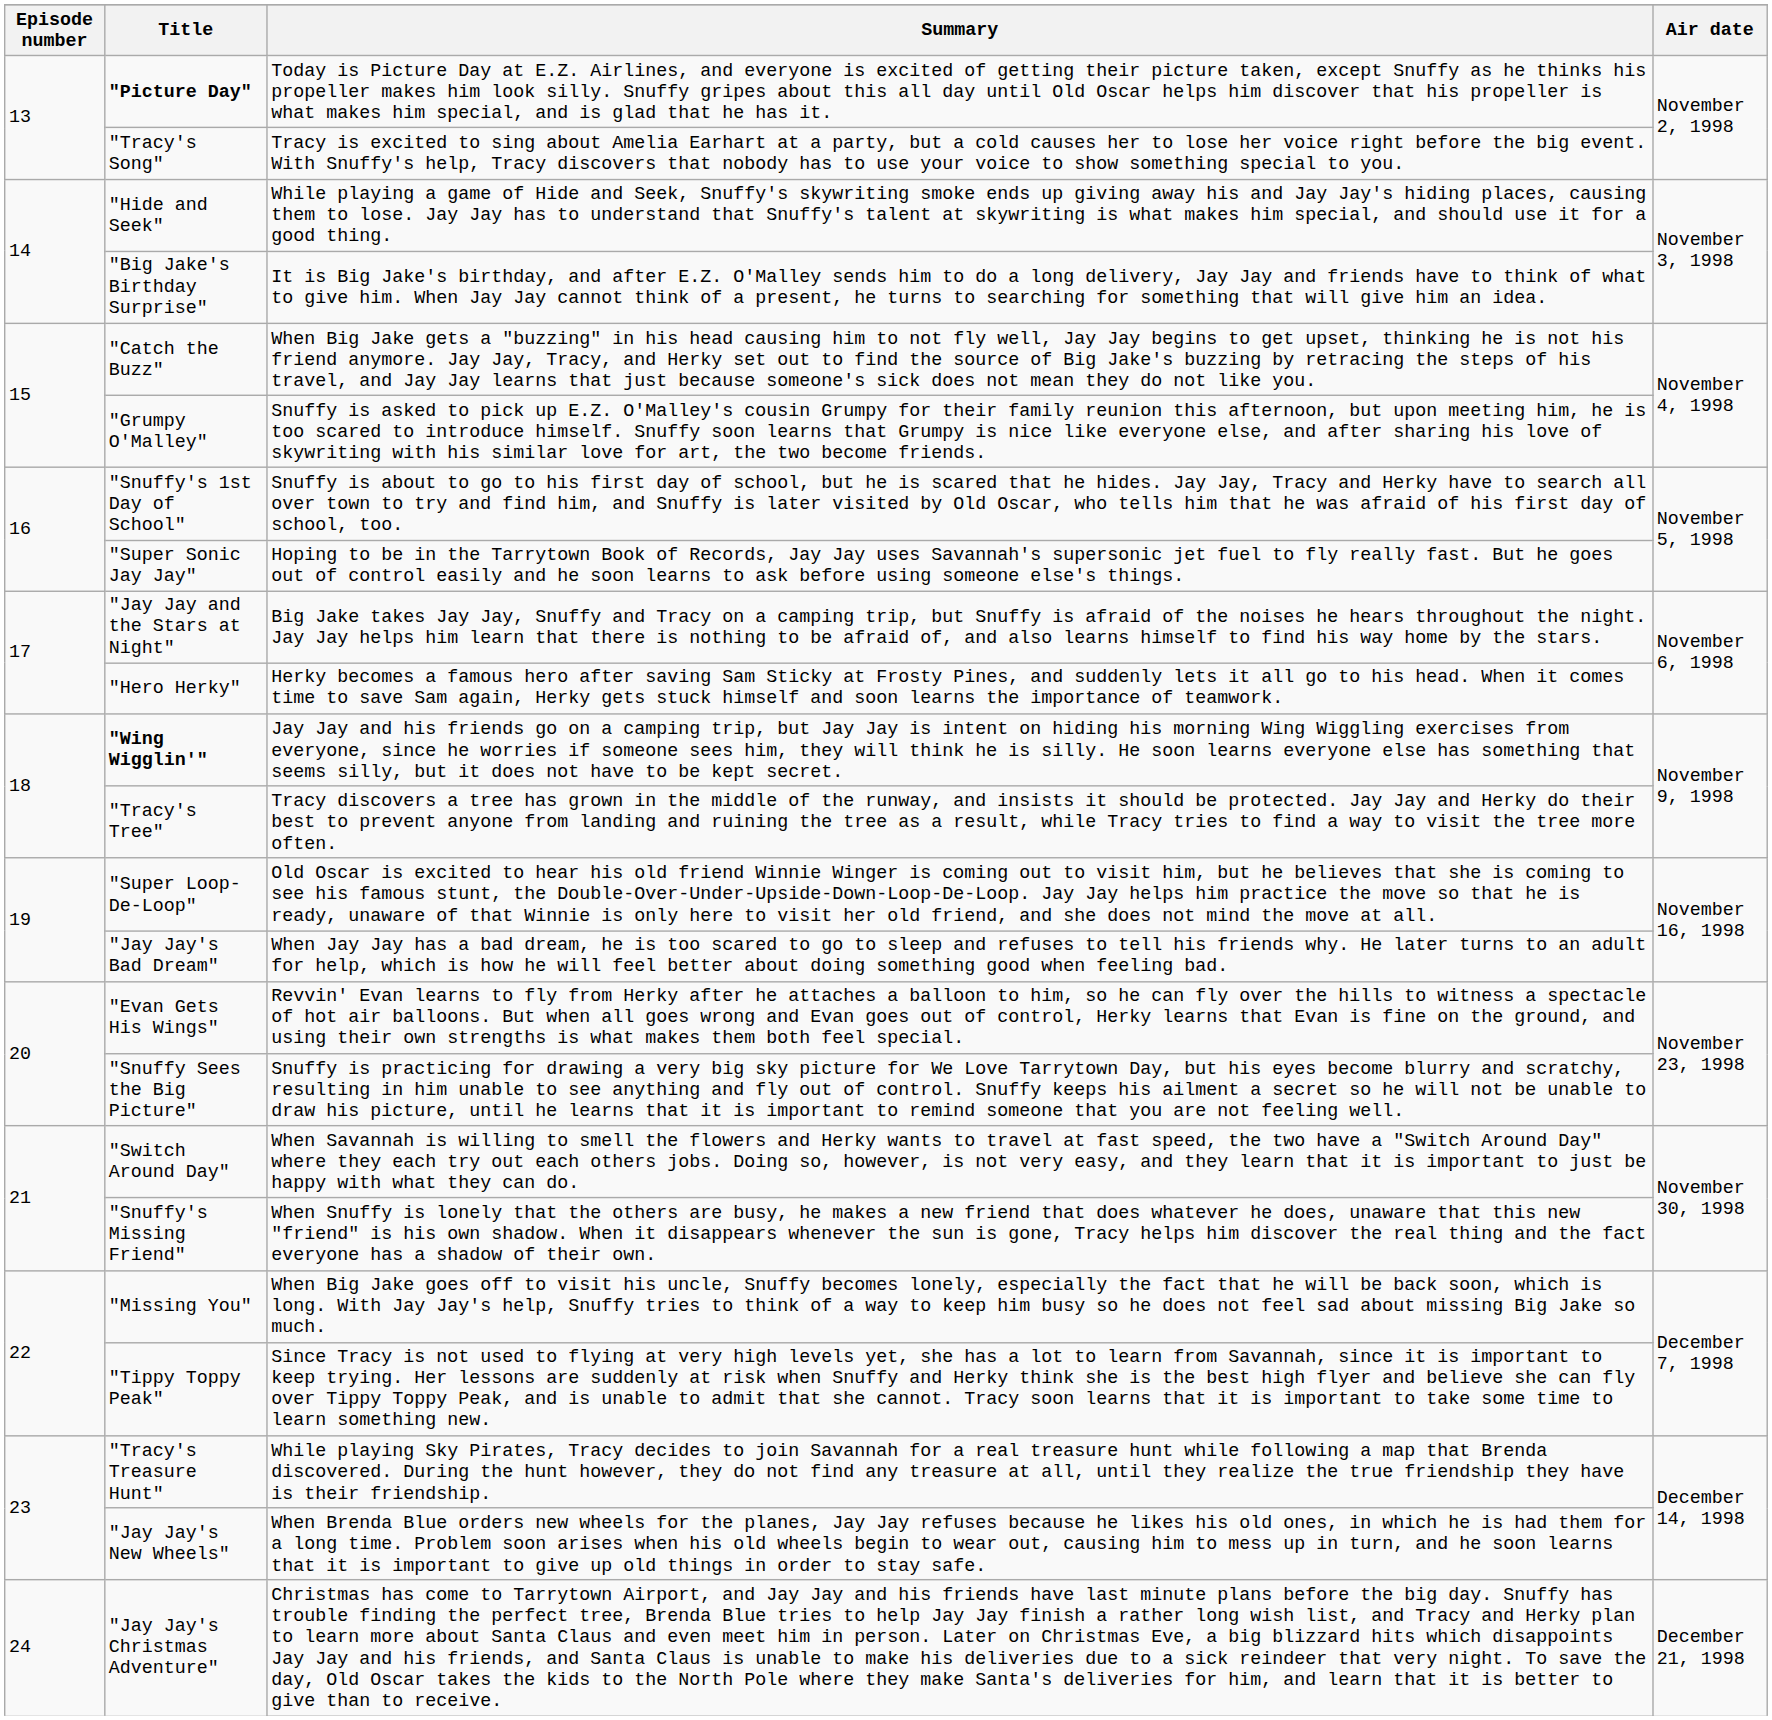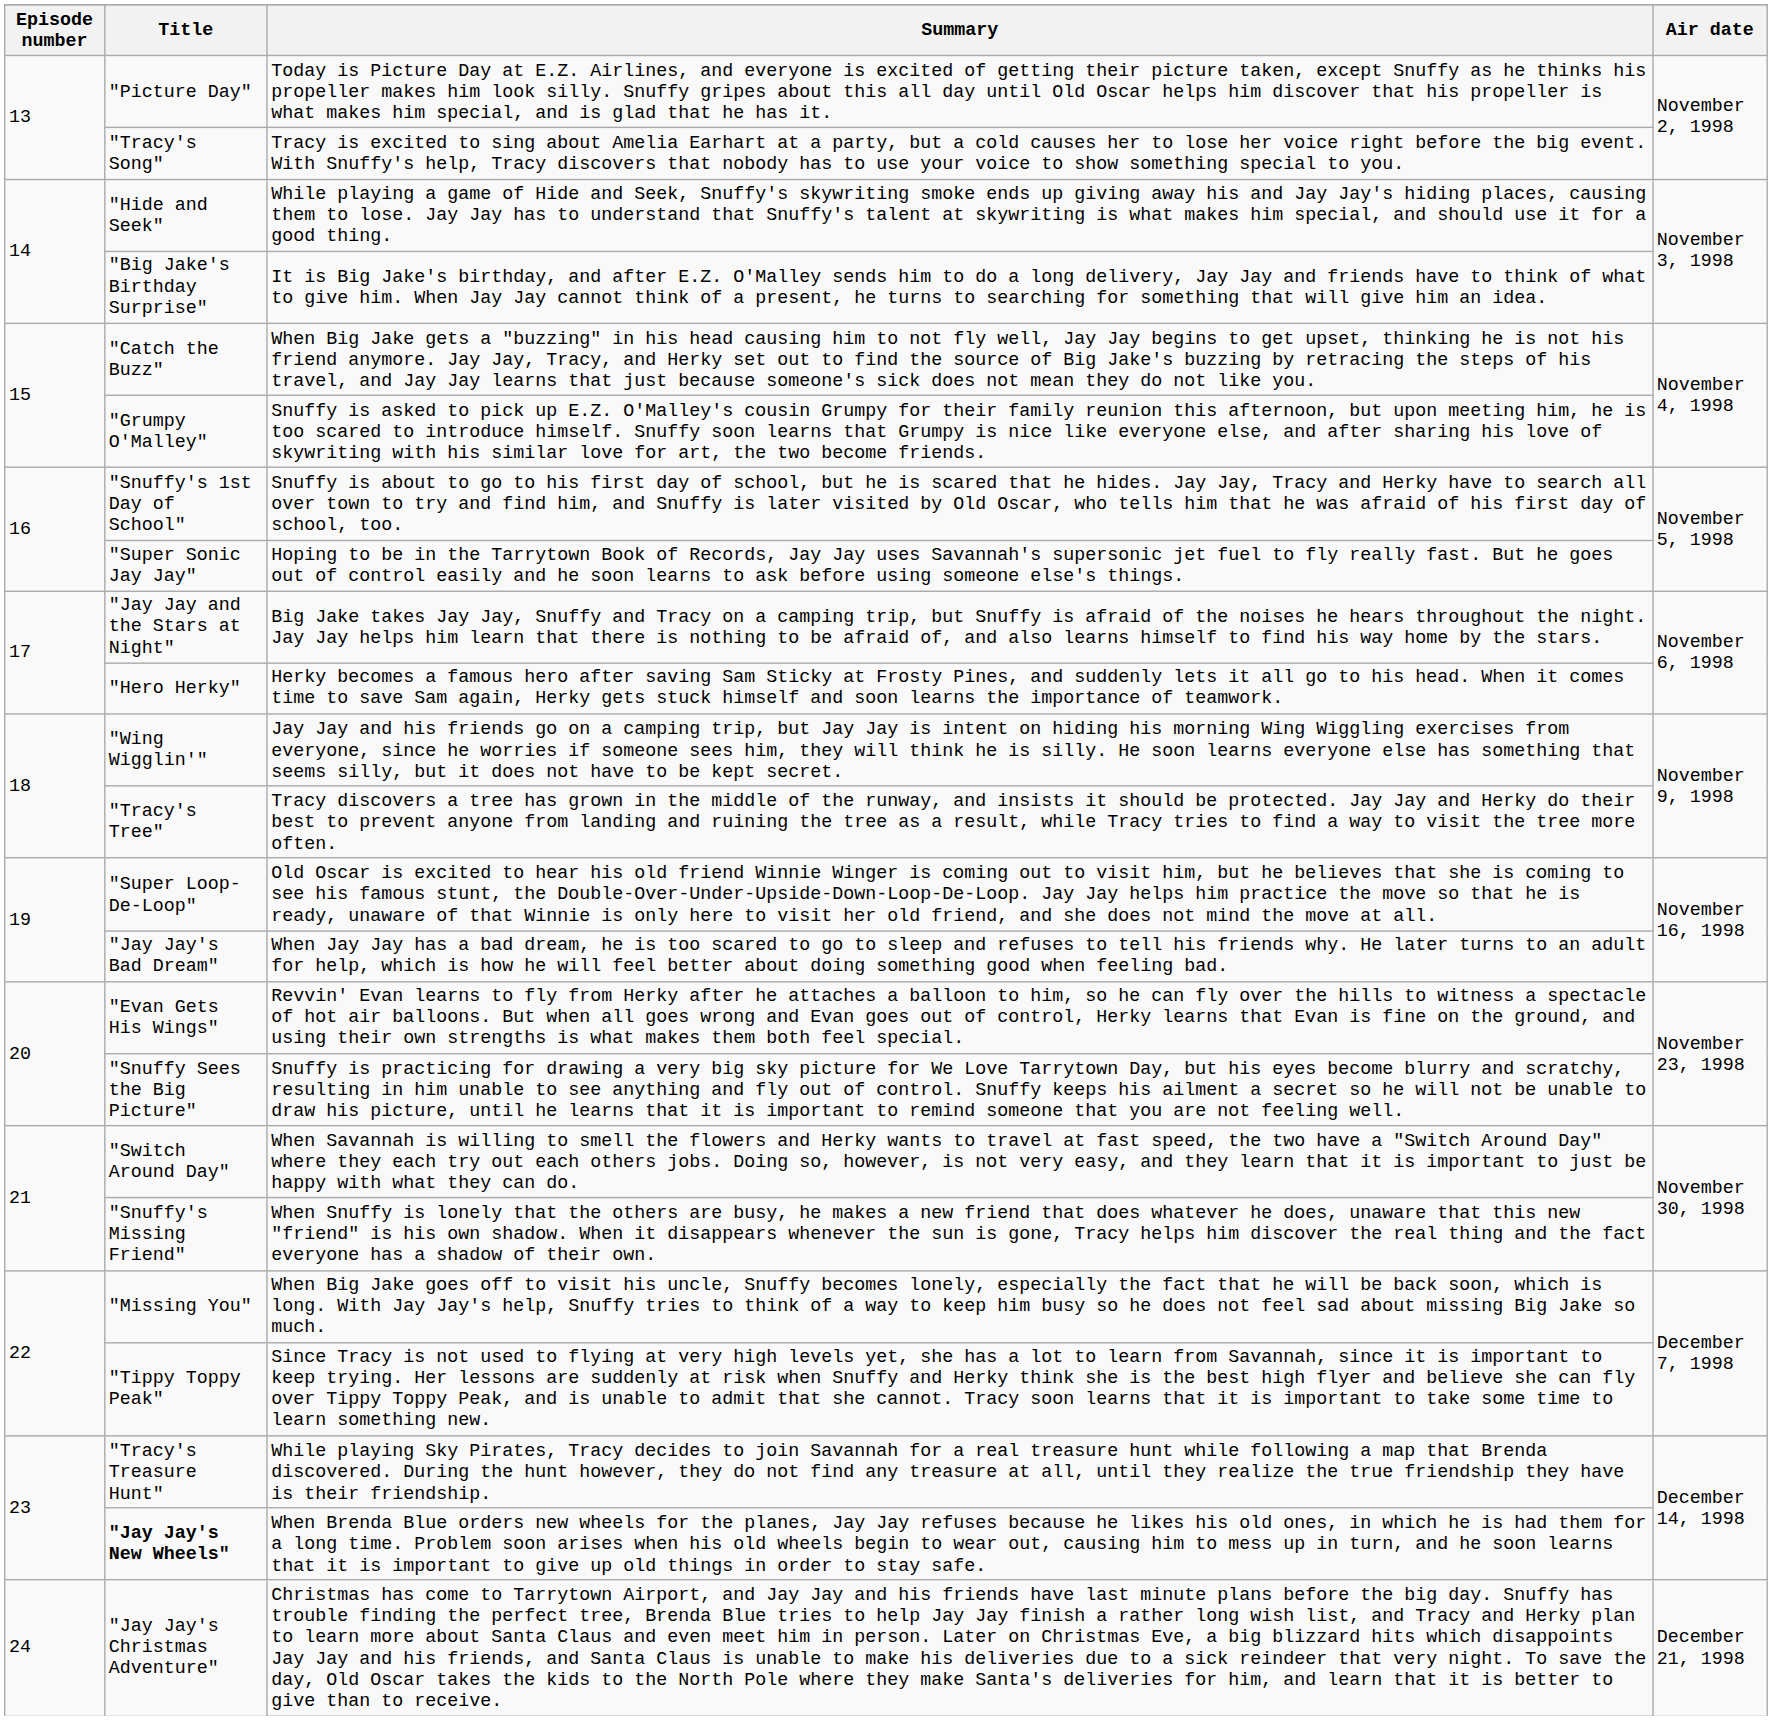(180, 92) bold -> (180, 92) normal
(158, 750) bold -> (158, 750) normal
(169, 1544) normal -> (169, 1544) bold
